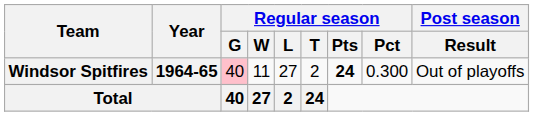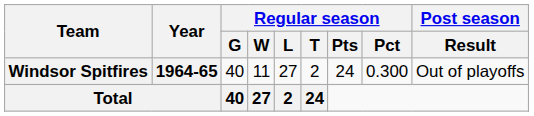(235, 72) pink background -> (235, 72) no background
(345, 72) bold -> (345, 72) normal
